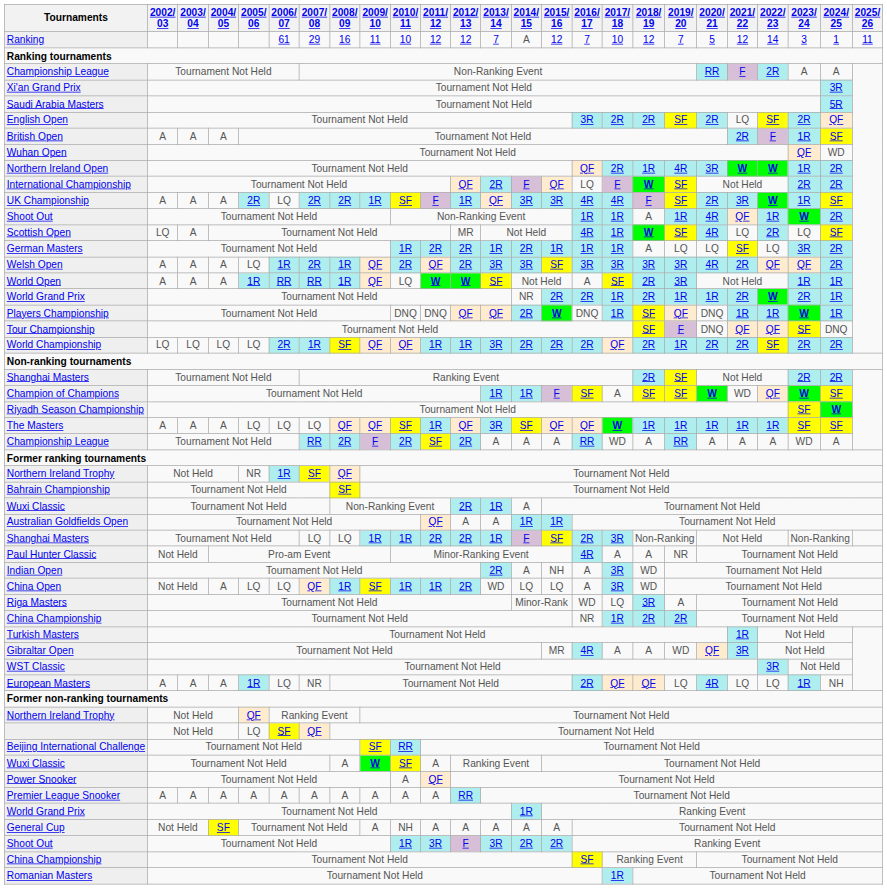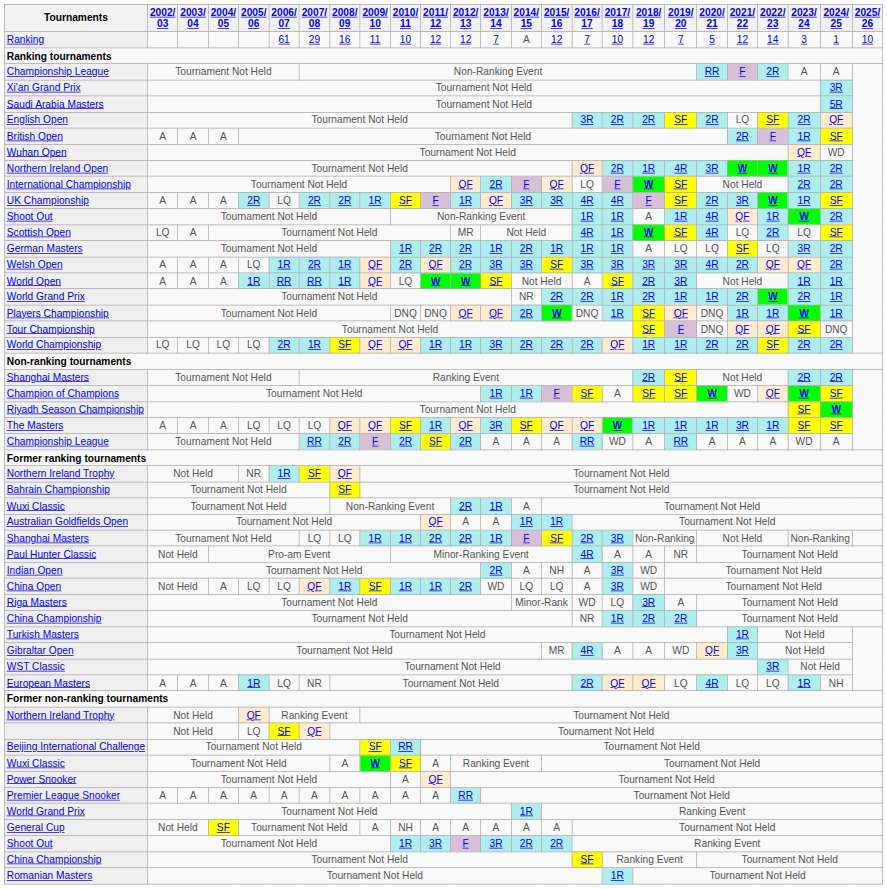(867, 39) 11 -> (867, 39) 10
(649, 345) 2R -> (649, 345) 1R
(742, 425) 1R -> (742, 425) 3R
